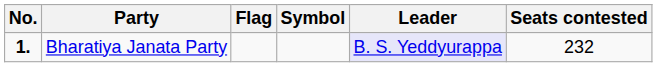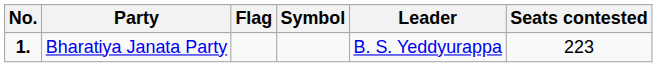(428, 47) lavender background -> (428, 47) no background
(579, 47) 232 -> (579, 47) 223
